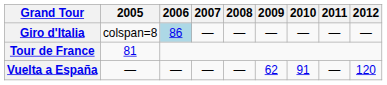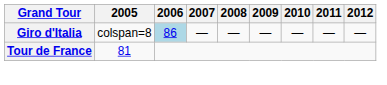- row: (52, 70)
